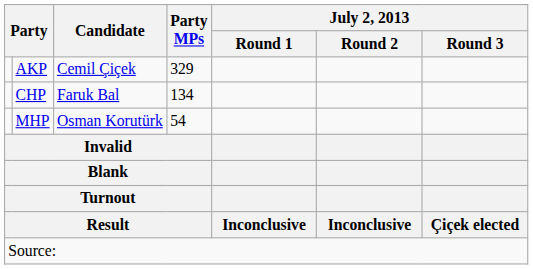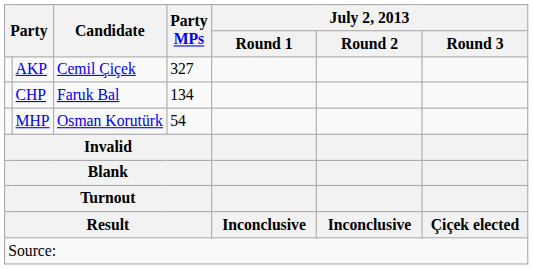(182, 69) 329 -> (182, 69) 327
